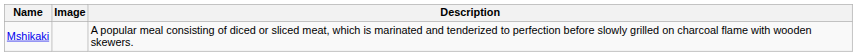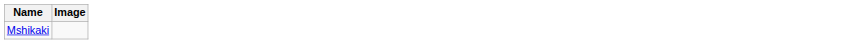- column: (470, 13)
